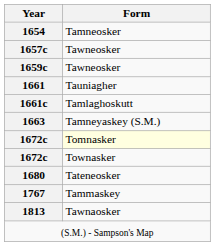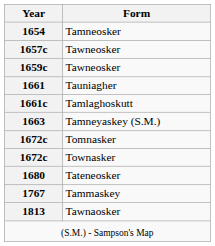(91, 139) lightyellow background -> (91, 139) no background
